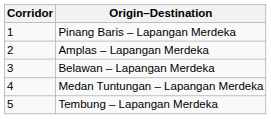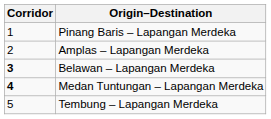(10, 68) normal -> (10, 68) bold
(10, 86) normal -> (10, 86) bold
